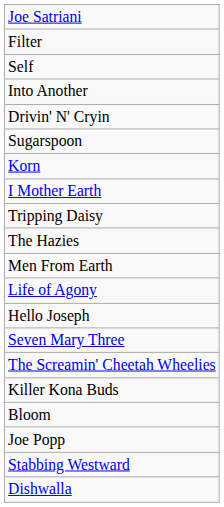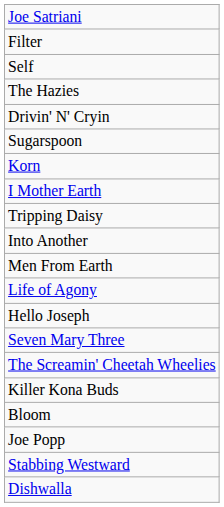(48, 91) Into Another -> (44, 91) The Hazies
(44, 240) The Hazies -> (48, 240) Into Another
